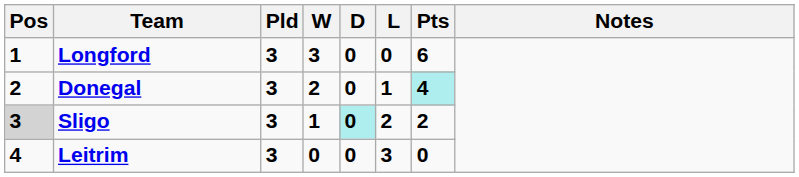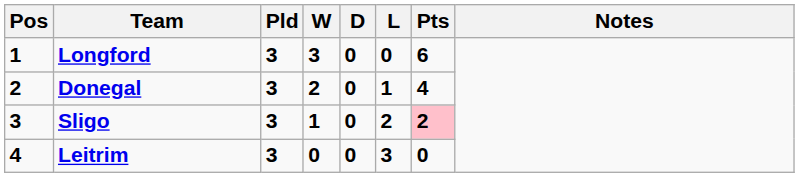(423, 88) paleturquoise background -> (423, 88) no background
(15, 121) lightgrey background -> (15, 121) no background
(350, 121) paleturquoise background -> (350, 121) no background
(423, 121) no background -> (423, 121) pink background
